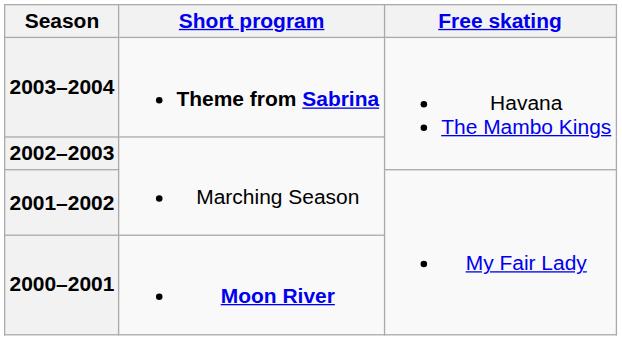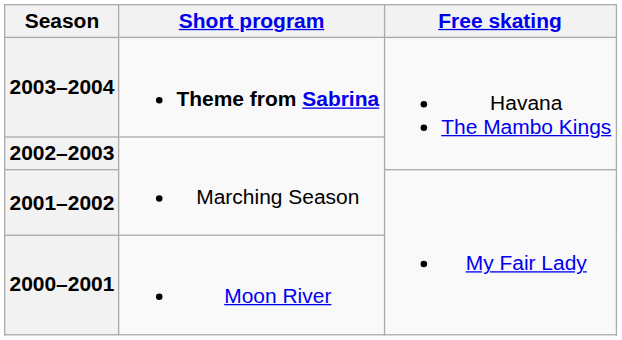(252, 297) bold -> (252, 297) normal
